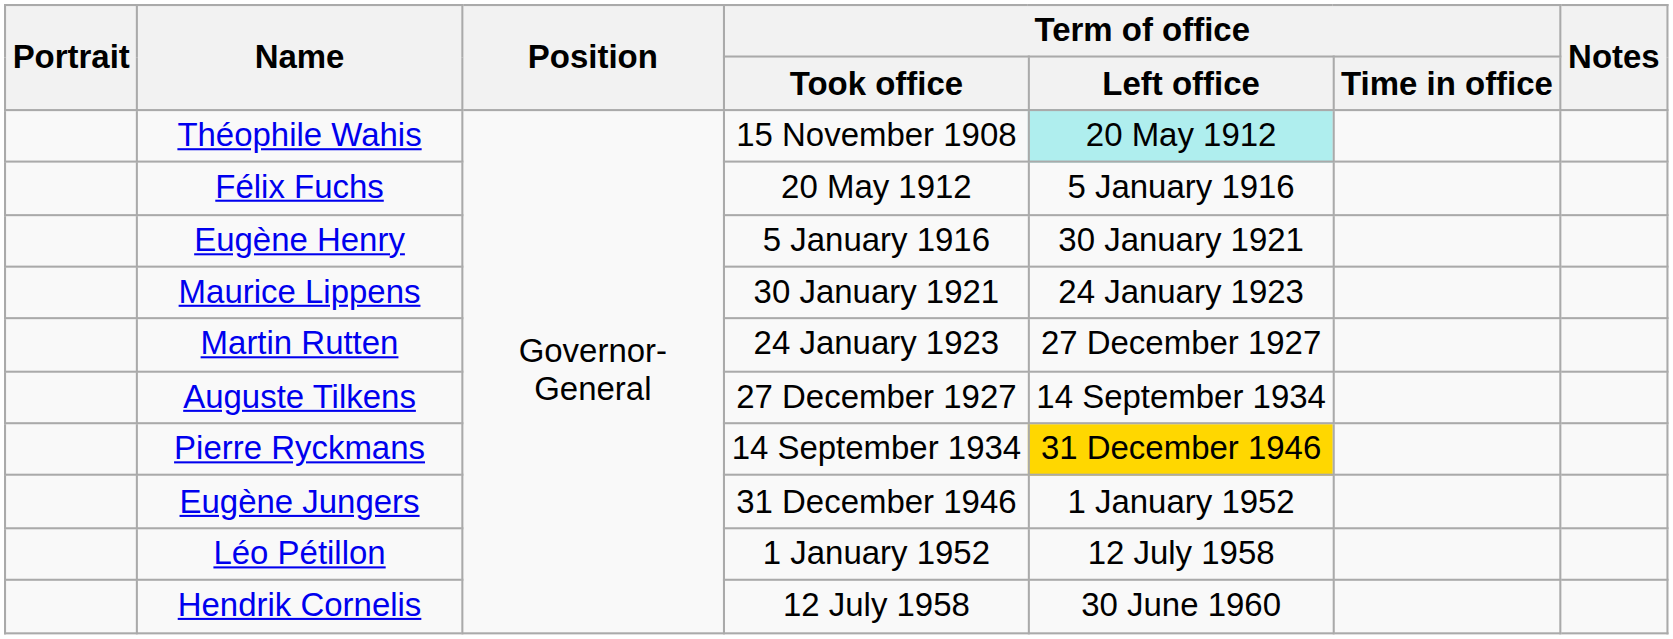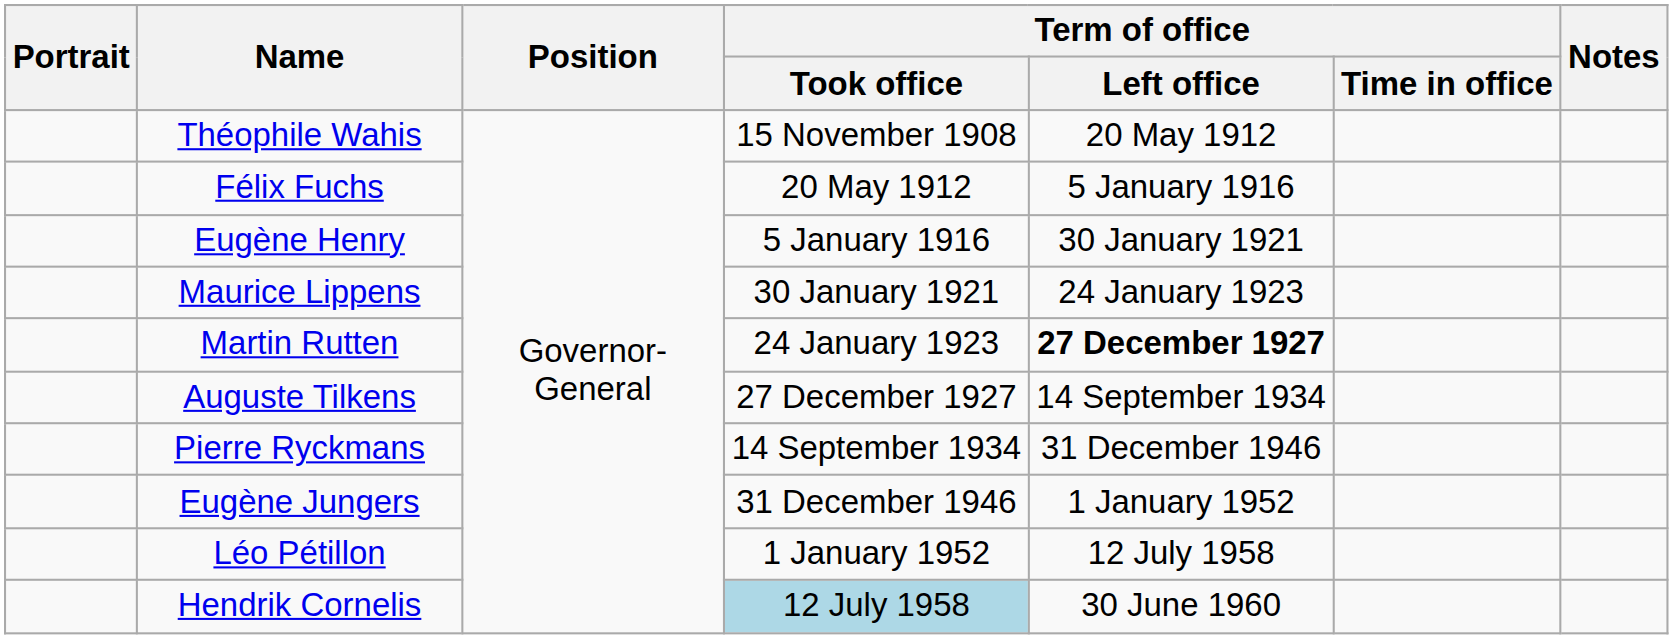(1181, 135) paleturquoise background -> (1181, 135) no background
(1181, 344) normal -> (1181, 344) bold
(1181, 448) gold background -> (1181, 448) no background
(876, 605) no background -> (876, 605) lightblue background
